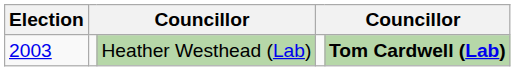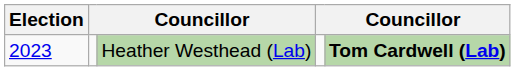(30, 50) 2003 -> (30, 50) 2023
